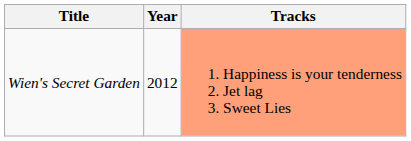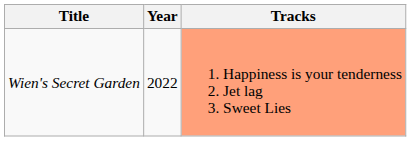(162, 82) 2012 -> (162, 82) 2022
